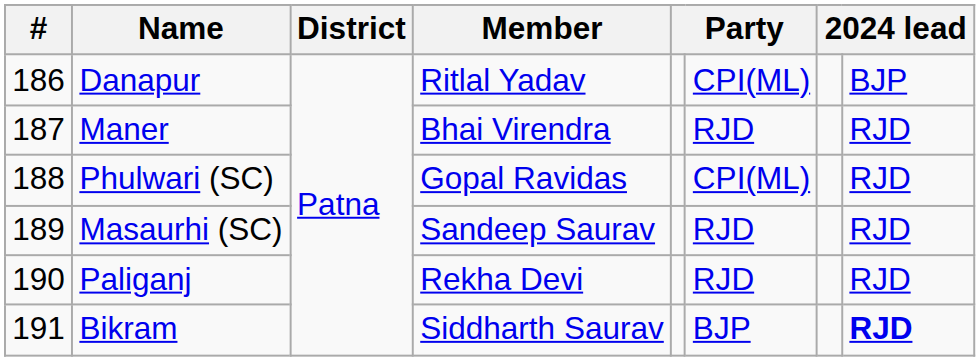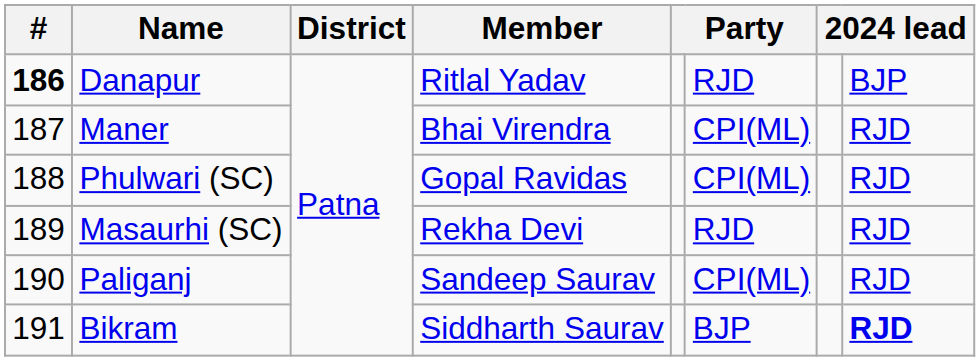(39, 79) normal -> (39, 79) bold
(752, 79) CPI(ML) -> (723, 79) RJD
(723, 129) RJD -> (752, 129) CPI(ML)
(538, 229) Sandeep Saurav -> (502, 229) Rekha Devi
(502, 279) Rekha Devi -> (538, 279) Sandeep Saurav
(723, 279) RJD -> (752, 279) CPI(ML)
